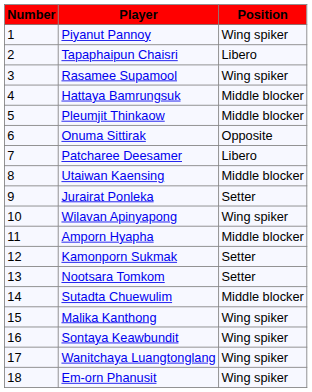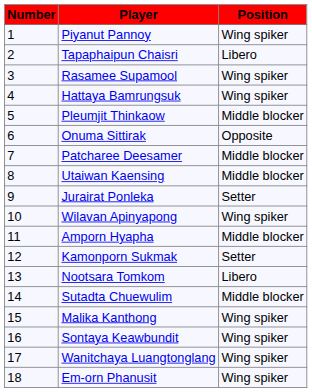(263, 95) Middle blocker -> (255, 95) Wing spiker
(239, 156) Libero -> (263, 156) Middle blocker
(239, 277) Setter -> (239, 277) Libero
